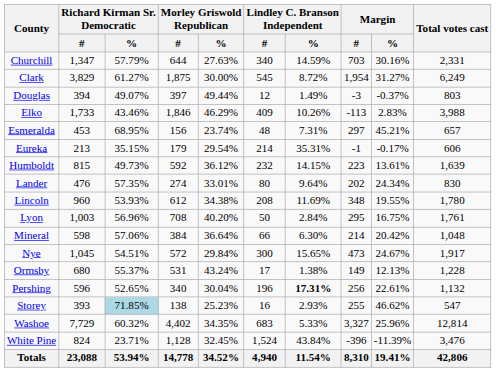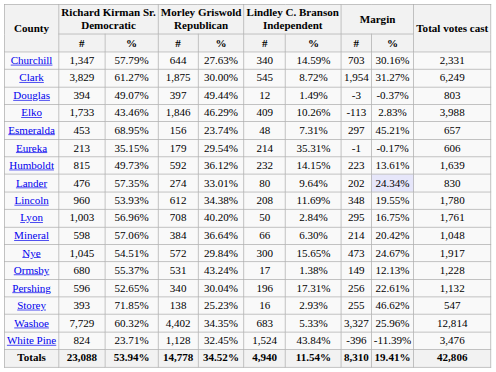(393, 183) no background -> (393, 183) lavender background
(313, 288) bold -> (313, 288) normal
(132, 305) lightblue background -> (132, 305) no background
